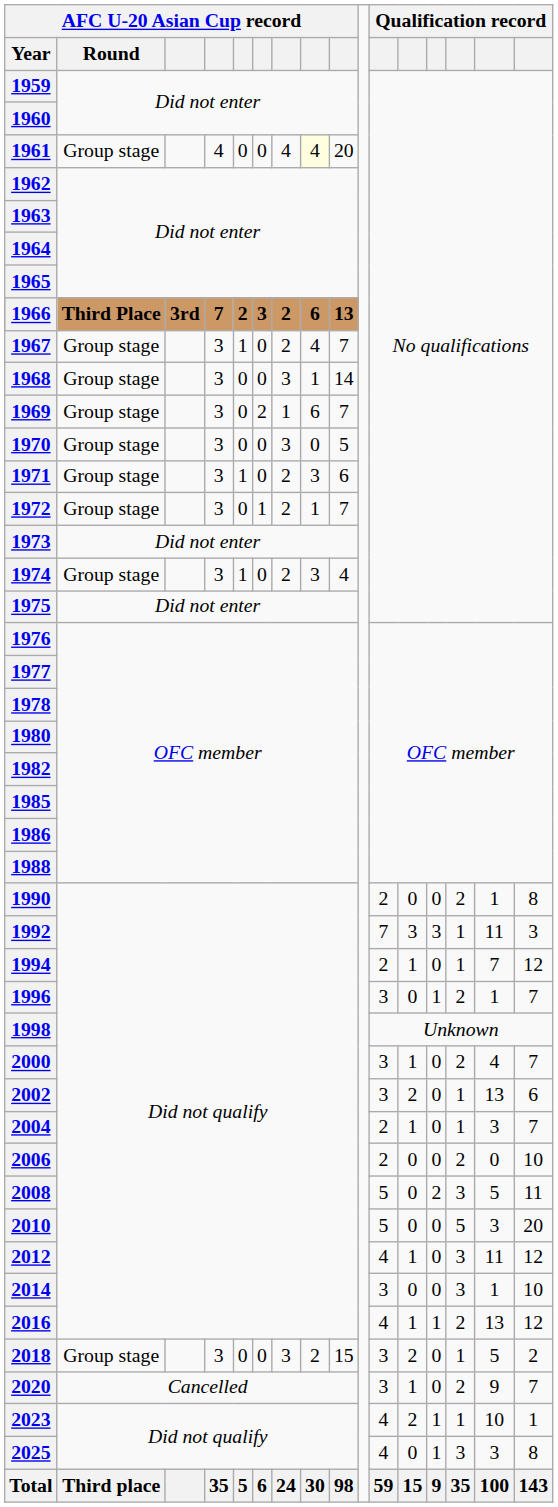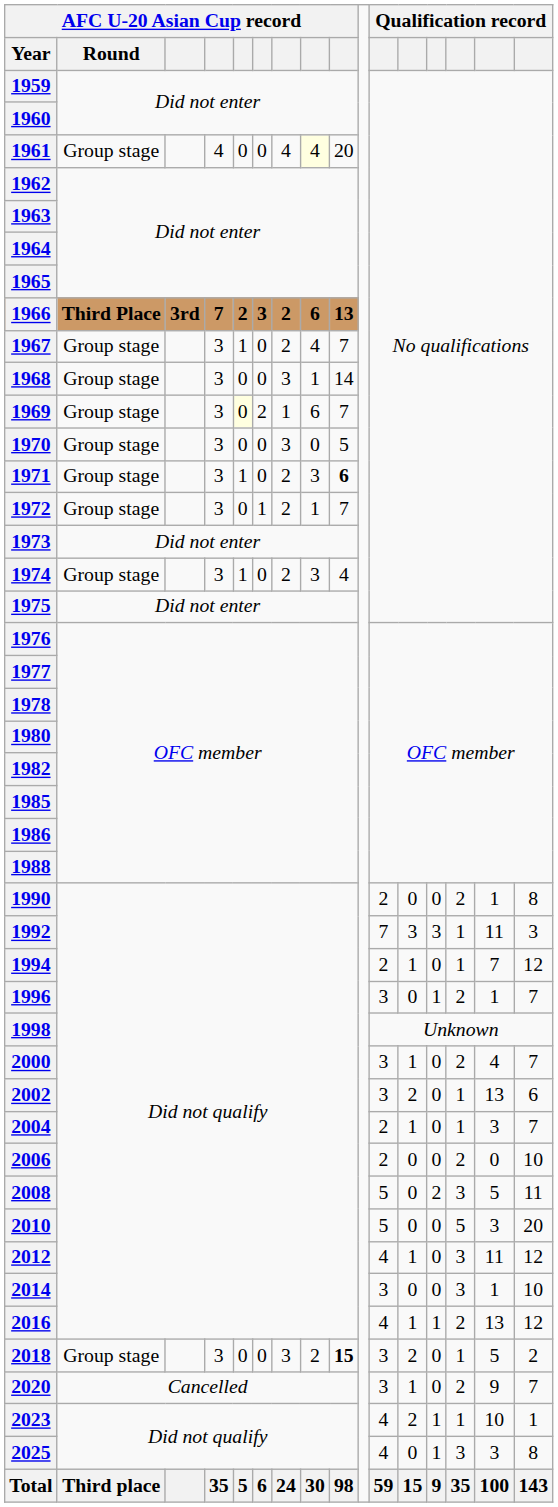(243, 411) no background -> (243, 411) lightyellow background
(344, 476) normal -> (344, 476) bold
(344, 1355) normal -> (344, 1355) bold
